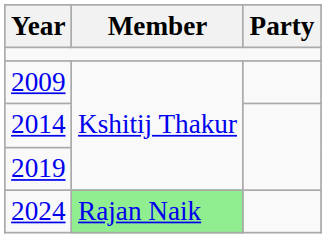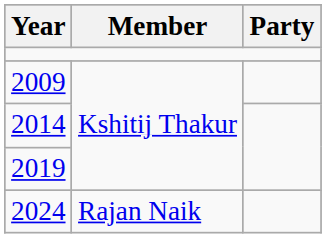(140, 211) lightgreen background -> (140, 211) no background
